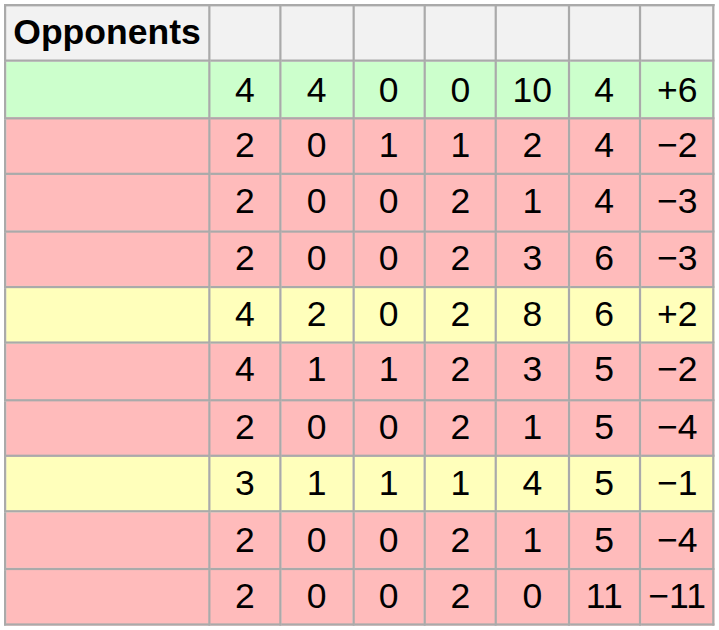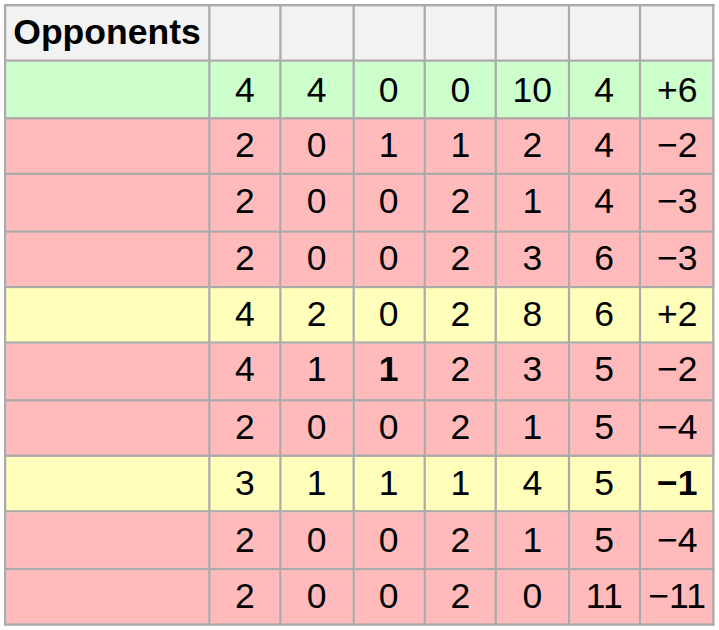(389, 370) normal -> (389, 370) bold
(677, 483) normal -> (677, 483) bold
